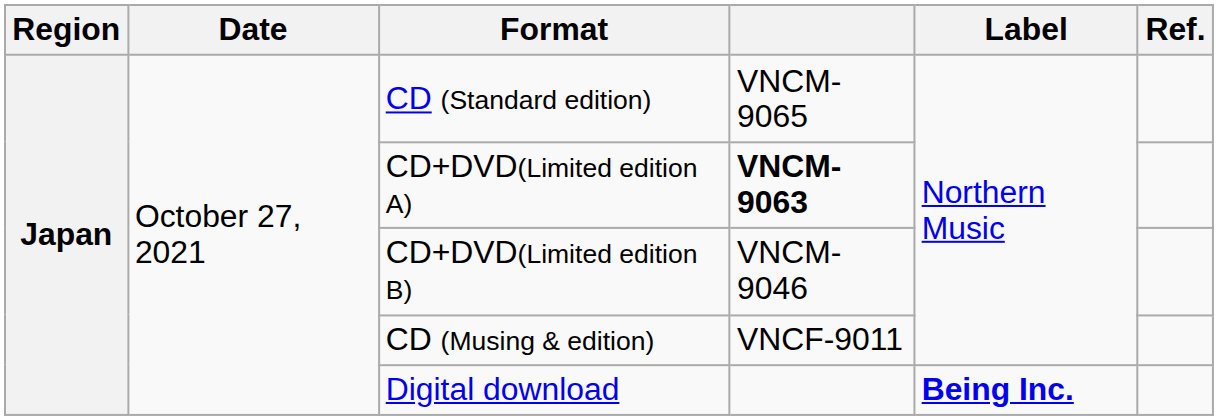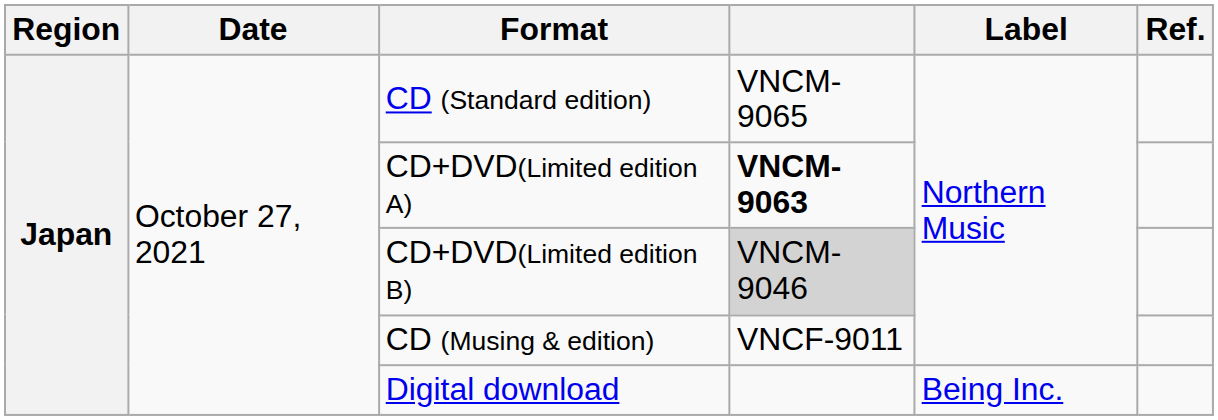(789, 270) no background -> (789, 270) lightgrey background
(998, 389) bold -> (992, 389) normal
